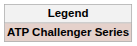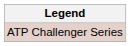(68, 31) bold -> (65, 31) normal
